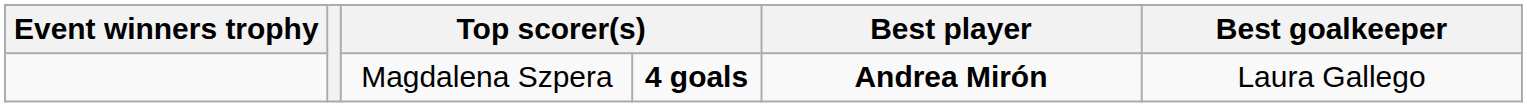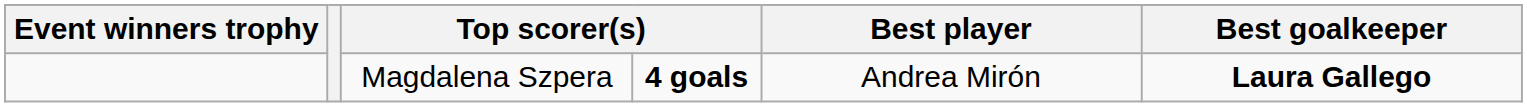(951, 76) bold -> (951, 76) normal
(1332, 76) normal -> (1332, 76) bold
